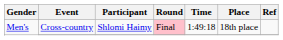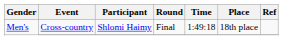(166, 27) pink background -> (166, 27) no background
